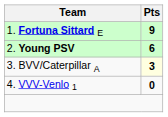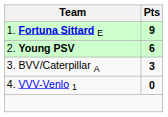(152, 66) lightyellow background -> (152, 66) no background
